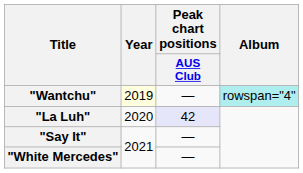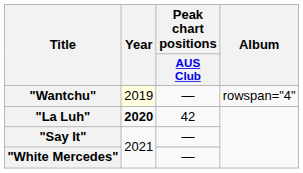(259, 95) paleturquoise background -> (259, 95) no background
(139, 116) normal -> (139, 116) bold
(188, 116) lavender background -> (188, 116) no background
